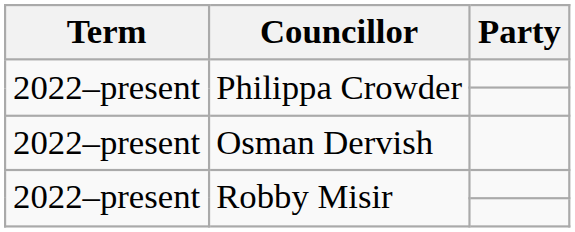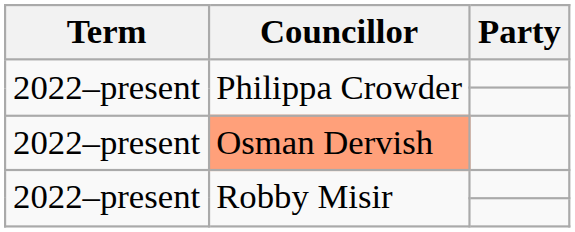(325, 142) no background -> (325, 142) lightsalmon background
